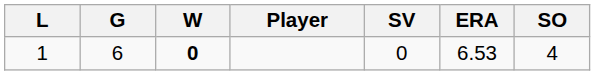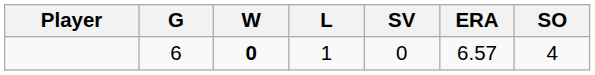columns swapped: (297, 20) <-> (42, 20)
(477, 53) 6.53 -> (477, 53) 6.57
